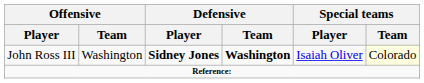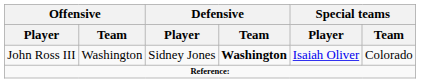(184, 55) bold -> (182, 55) normal
(392, 55) lightyellow background -> (389, 55) no background
